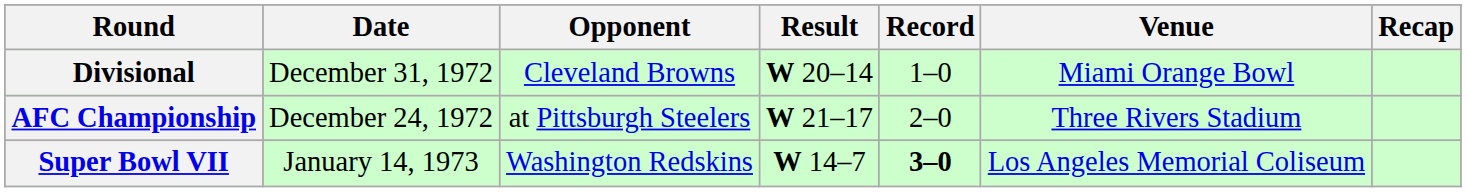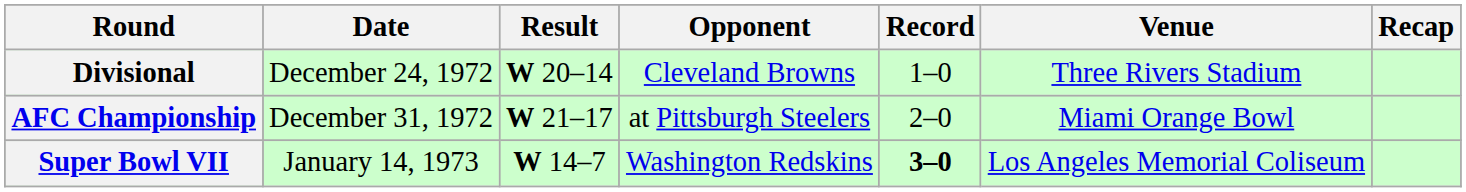columns swapped: (630, 27) <-> (819, 27)
(381, 72) December 31, 1972 -> (381, 72) December 24, 1972
(1176, 72) Miami Orange Bowl -> (1176, 72) Three Rivers Stadium
(381, 117) December 24, 1972 -> (381, 117) December 31, 1972
(1176, 117) Three Rivers Stadium -> (1176, 117) Miami Orange Bowl
